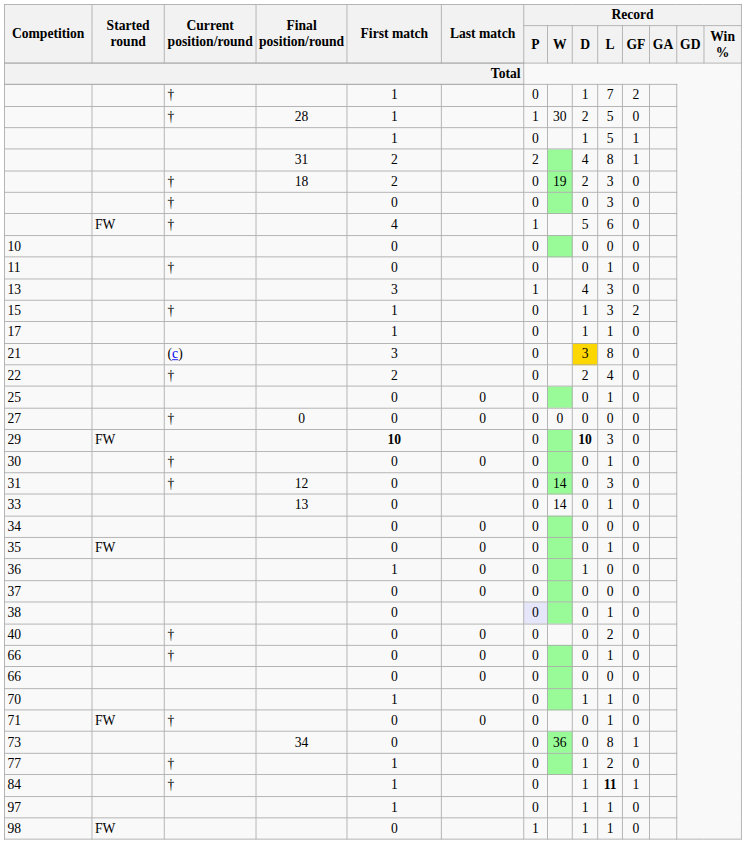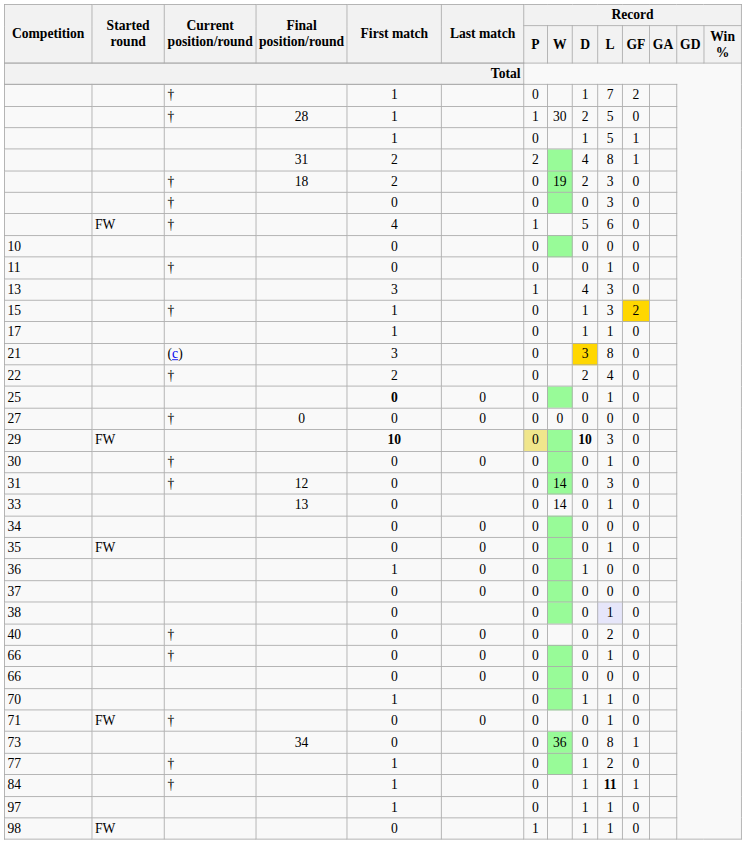(636, 310) no background -> (636, 310) gold background
(394, 397) normal -> (394, 397) bold
(535, 440) no background -> (535, 440) khaki background
(535, 612) lavender background -> (535, 612) no background
(610, 612) no background -> (610, 612) lavender background
